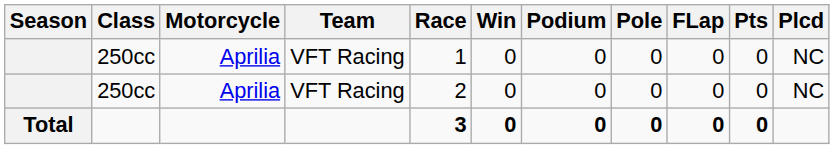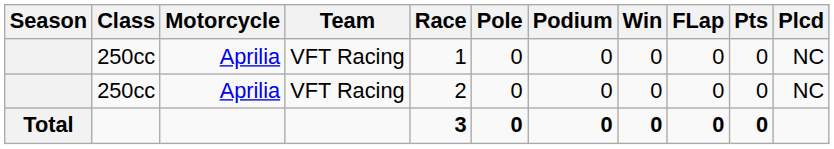columns swapped: (497, 21) <-> (639, 21)
